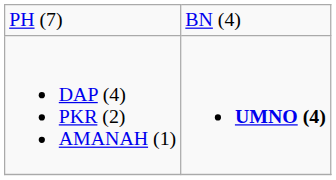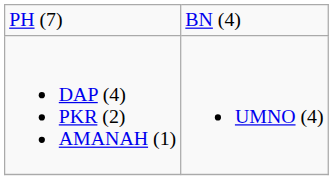(256, 116) bold -> (254, 116) normal
